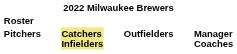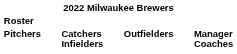(82, 38) khaki background -> (82, 38) no background
